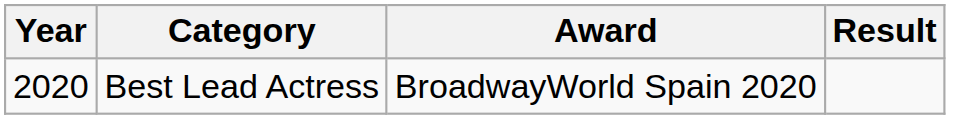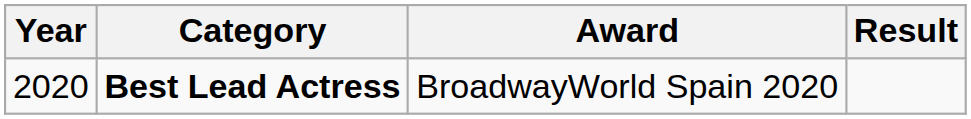(242, 85) normal -> (253, 85) bold
